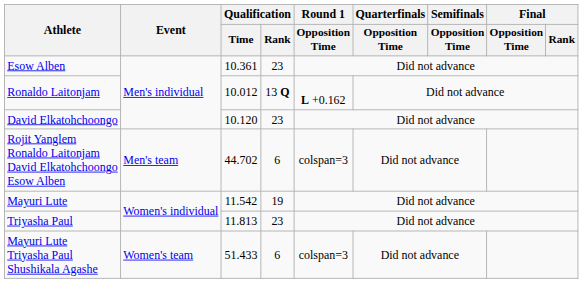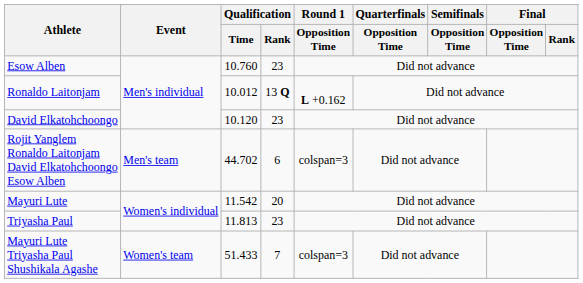(241, 66) 10.361 -> (241, 66) 10.760
(277, 201) 19 -> (277, 201) 20
(277, 255) 6 -> (277, 255) 7
